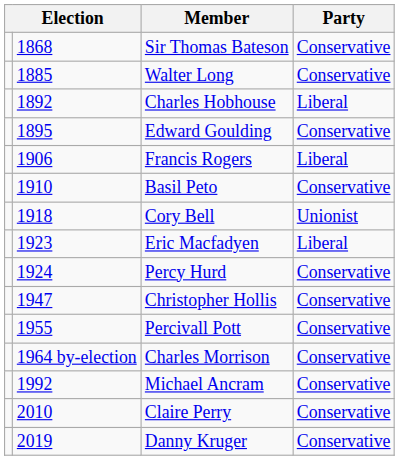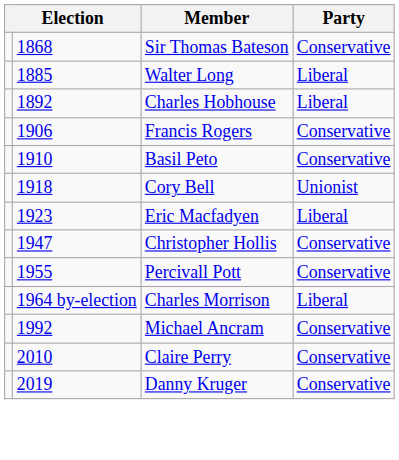(344, 74) Conservative -> (322, 74) Liberal
- row: (208, 131)
(322, 159) Liberal -> (344, 131) Conservative
- row: (186, 272)
(344, 356) Conservative -> (322, 300) Liberal
